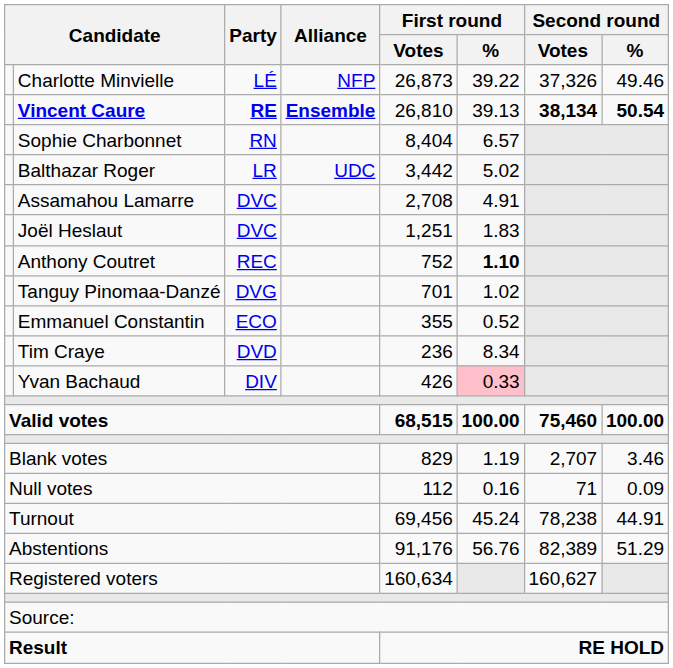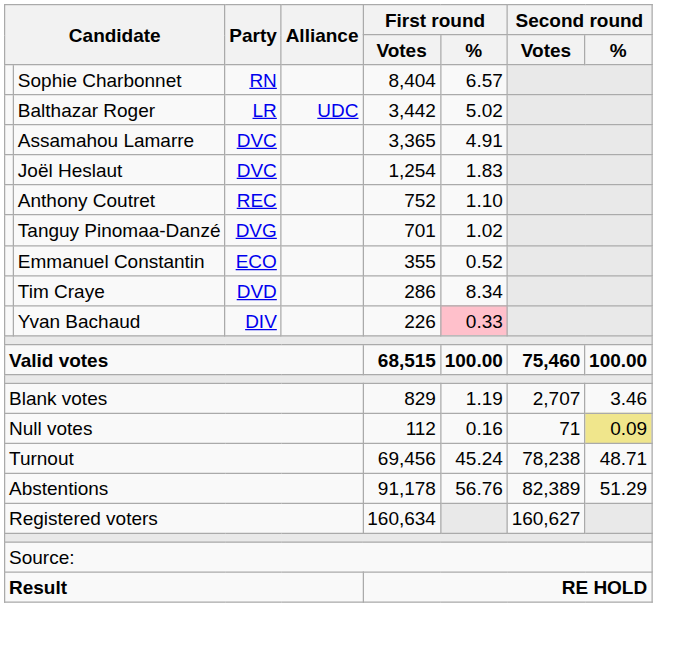- row: (96, 80)
- row: (82, 110)
(429, 200) 2,708 -> (412, 140) 3,365
(429, 230) 1,251 -> (412, 170) 1,254
(501, 260) bold -> (484, 200) normal
(437, 351) 236 -> (420, 291) 286
(437, 381) 426 -> (420, 321) 226
(646, 489) no background -> (629, 429) khaki background
(640, 519) 44.91 -> (623, 459) 48.71
(424, 549) 91,176 -> (407, 489) 91,178
